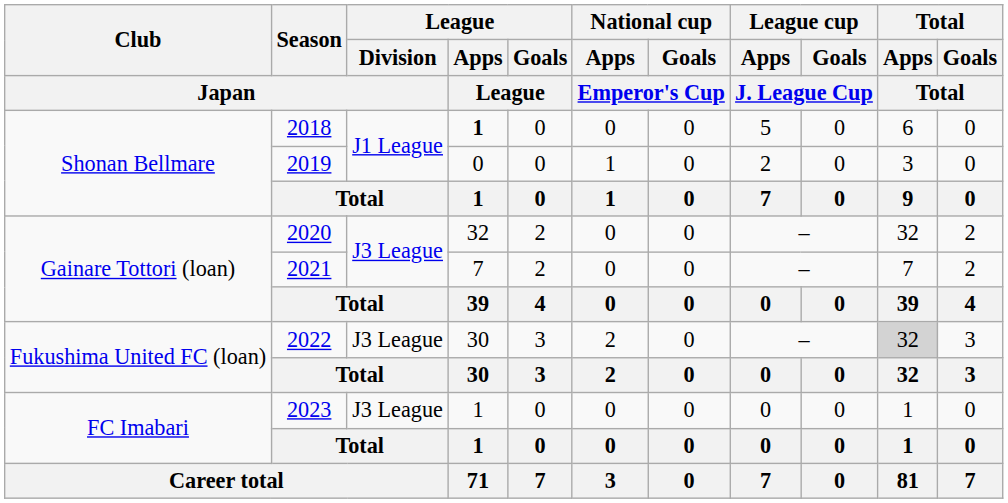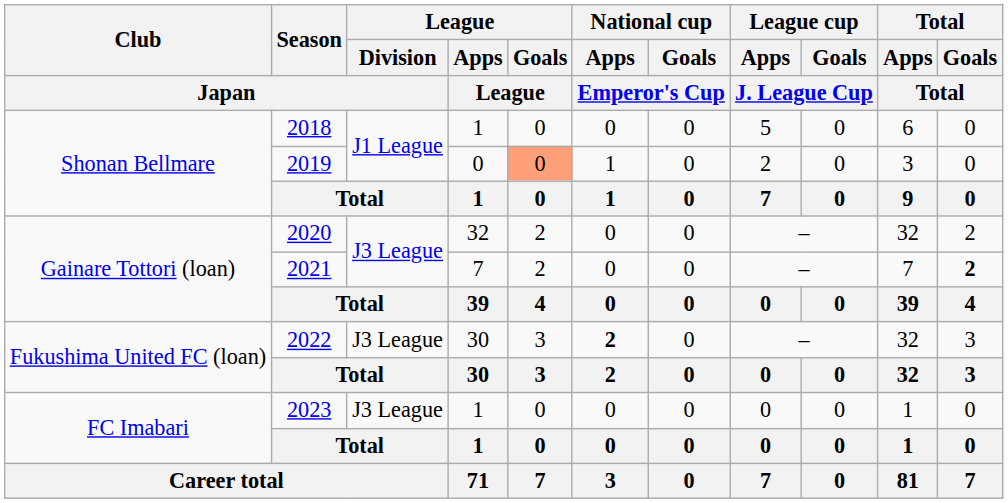(478, 127) bold -> (478, 127) normal
(540, 163) no background -> (540, 163) lightsalmon background
(970, 269) normal -> (970, 269) bold
(610, 339) normal -> (610, 339) bold
(908, 339) lightgrey background -> (908, 339) no background
